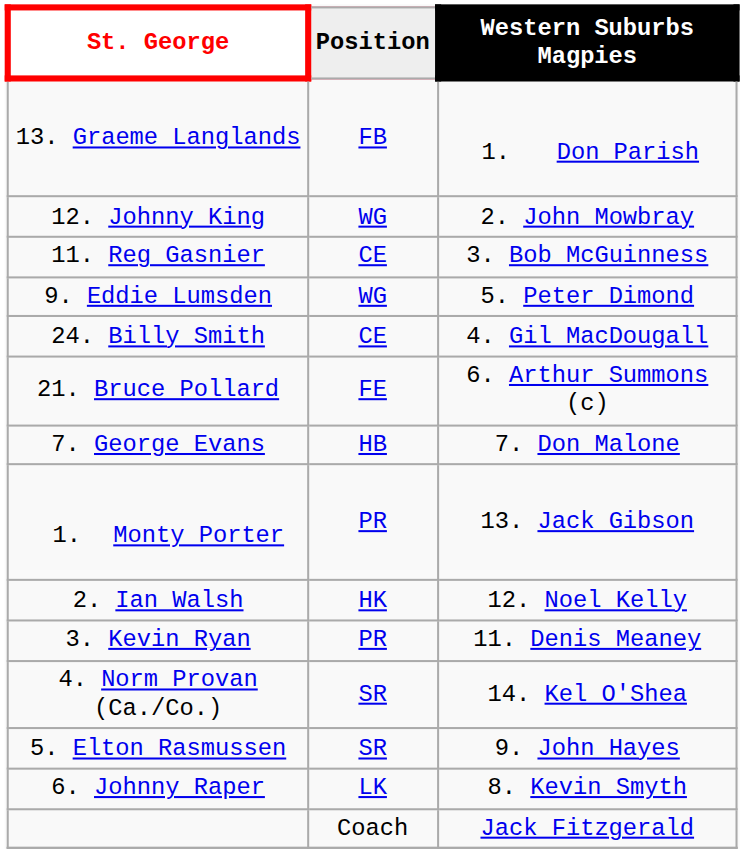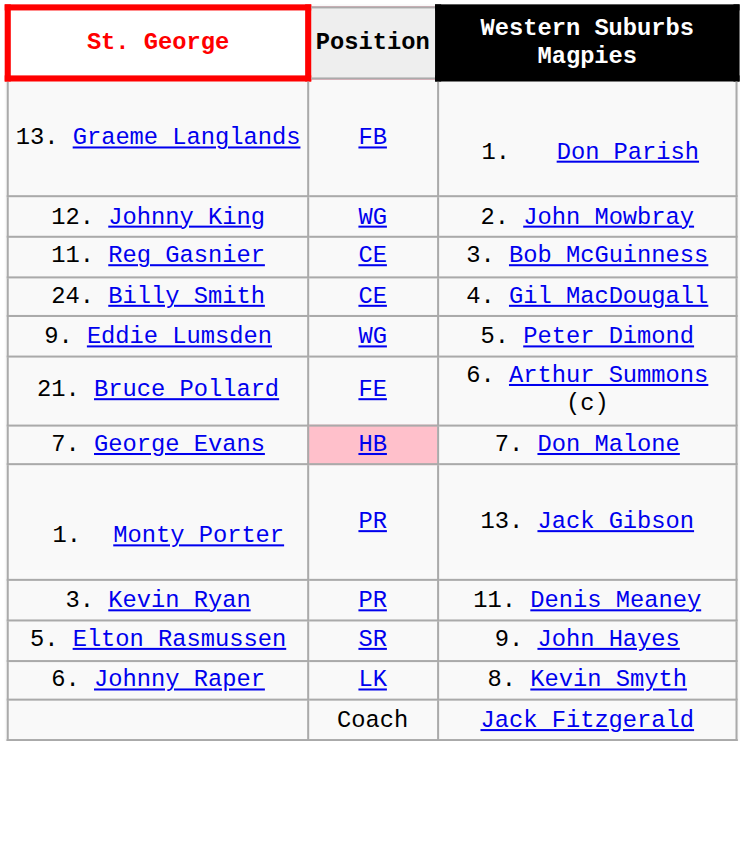rows swapped: (158, 337) <-> (158, 297)
(373, 445) no background -> (373, 445) pink background
- row: (158, 601)
- row: (158, 695)
